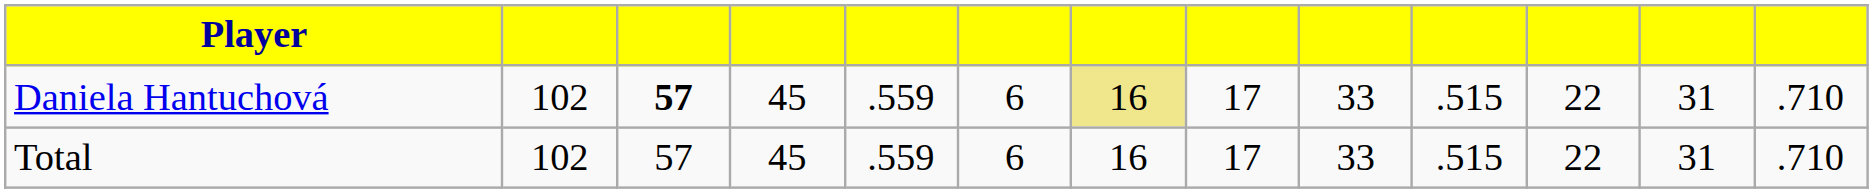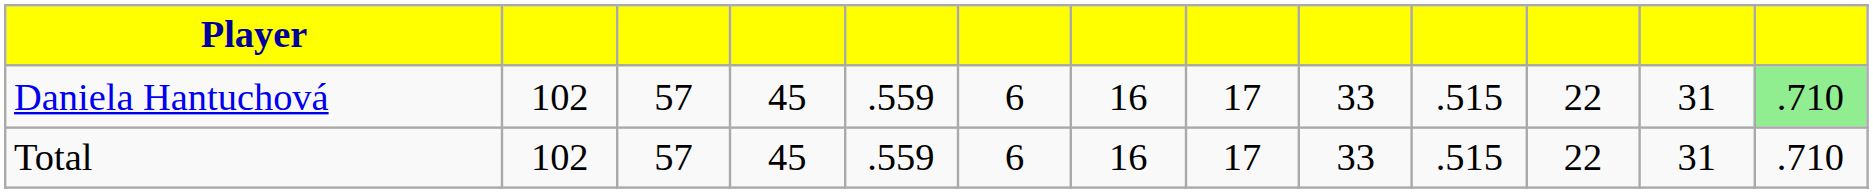(673, 95) bold -> (673, 95) normal
(1128, 95) khaki background -> (1128, 95) no background
(1810, 95) no background -> (1810, 95) lightgreen background
